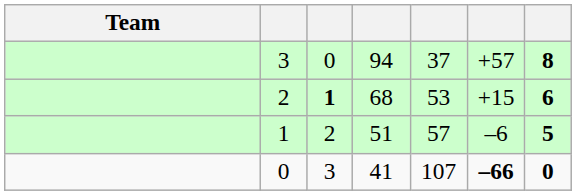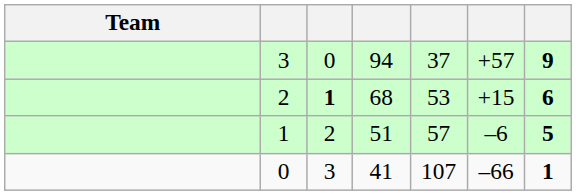(548, 60) 8 -> (548, 60) 9
(496, 171) bold -> (496, 171) normal
(548, 171) 0 -> (548, 171) 1
